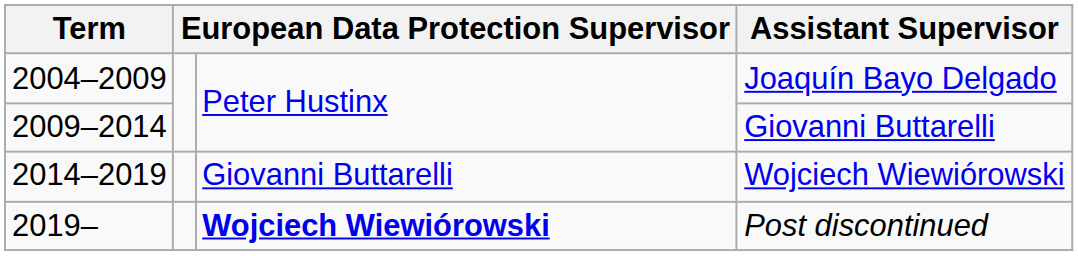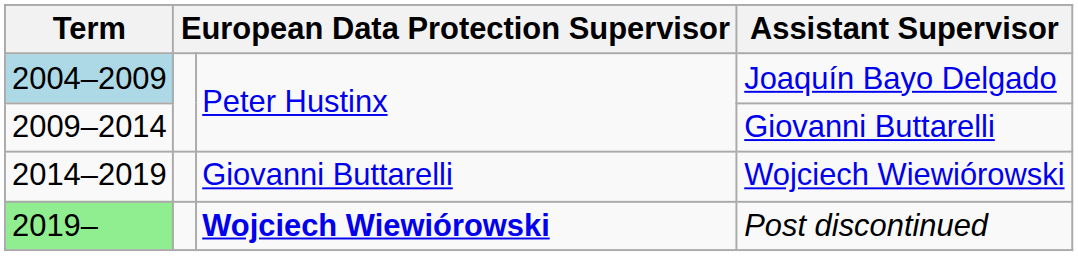(89, 77) no background -> (89, 77) lightblue background
(55, 224) no background -> (55, 224) lightgreen background
